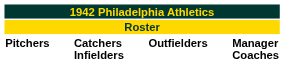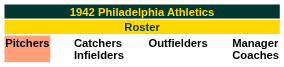(27, 43) no background -> (27, 43) lightsalmon background
